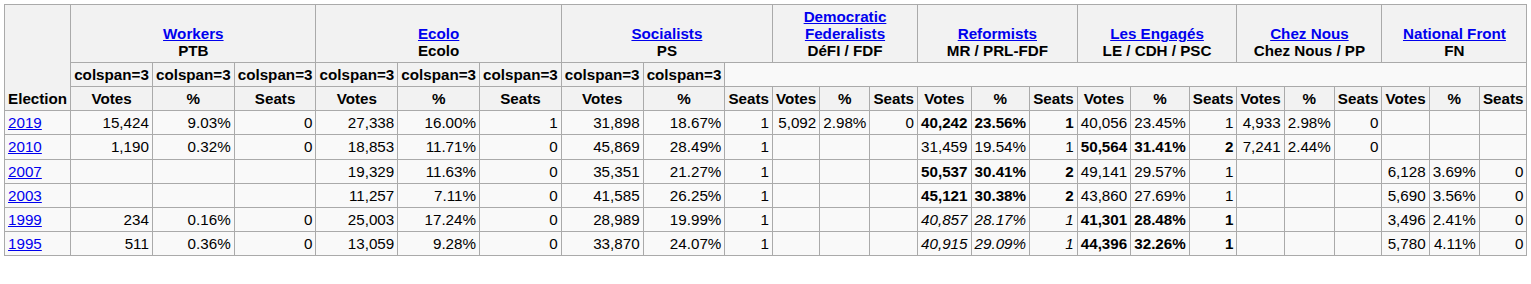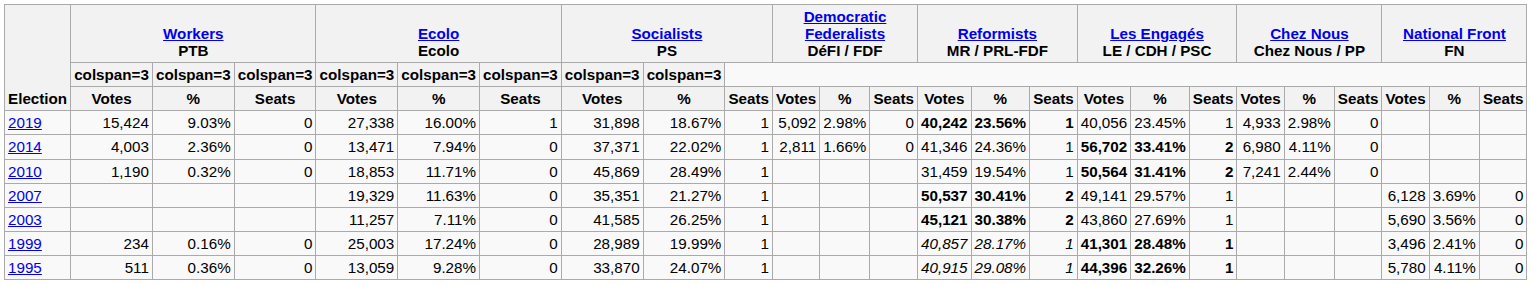+ row: (25, 147)
(1000, 243) 29.09% -> (1000, 267) 29.08%
